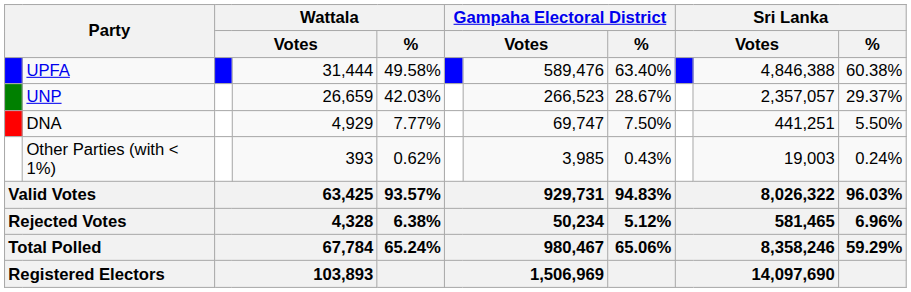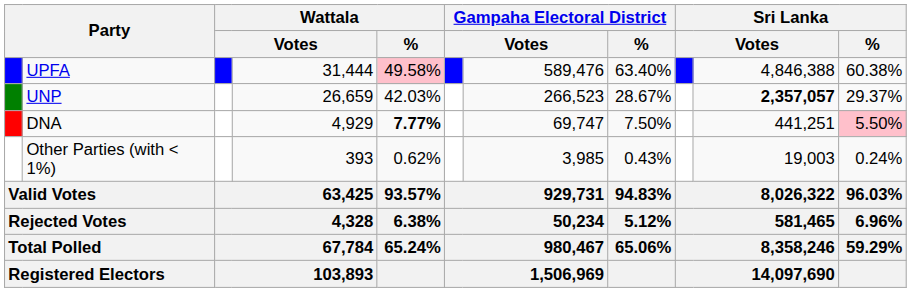(413, 70) no background -> (413, 70) pink background
(798, 96) normal -> (798, 96) bold
(417, 123) normal -> (417, 123) bold
(879, 123) no background -> (879, 123) pink background
